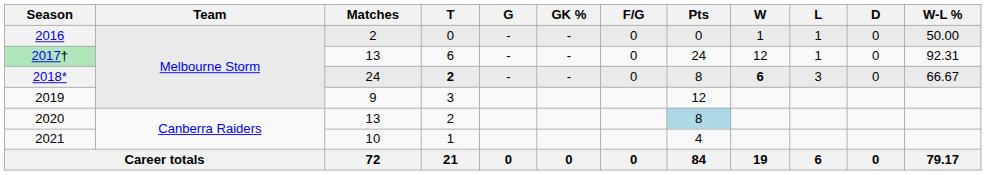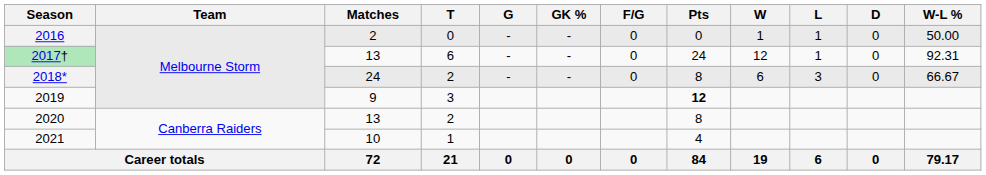(450, 77) bold -> (450, 77) normal
(760, 77) bold -> (760, 77) normal
(699, 98) normal -> (699, 98) bold
(699, 119) lightblue background -> (699, 119) no background
